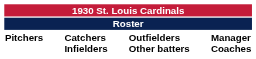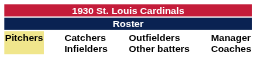(24, 37) no background -> (24, 37) khaki background
